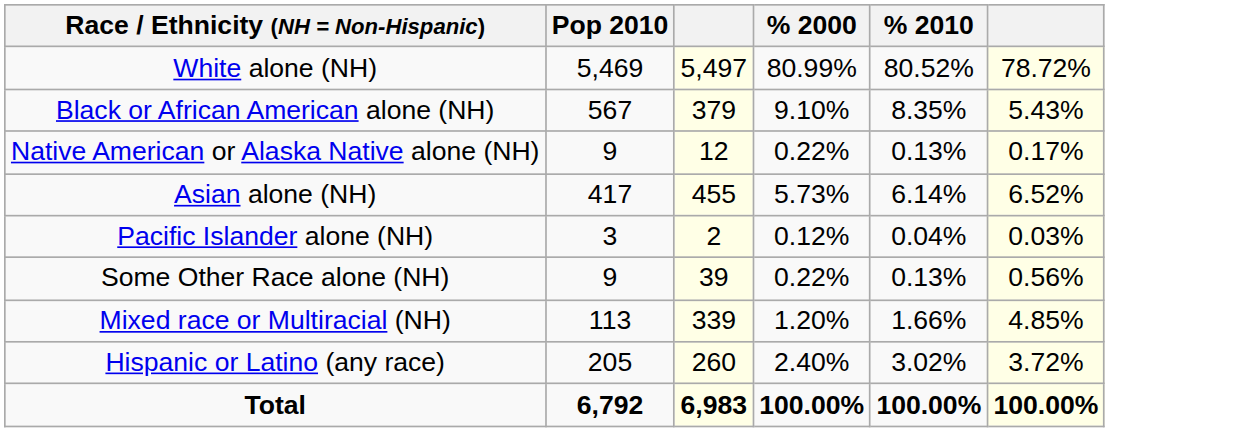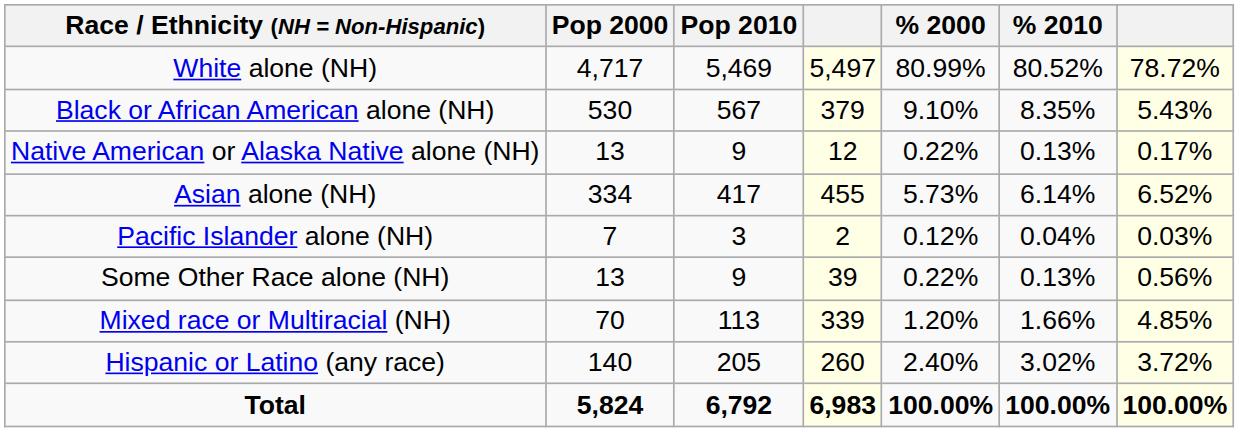+ column: (610, 25)
